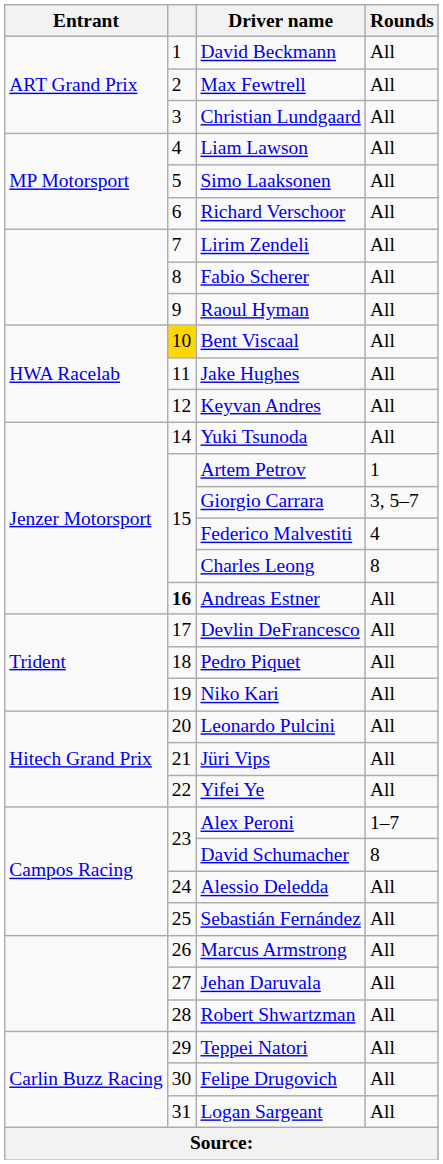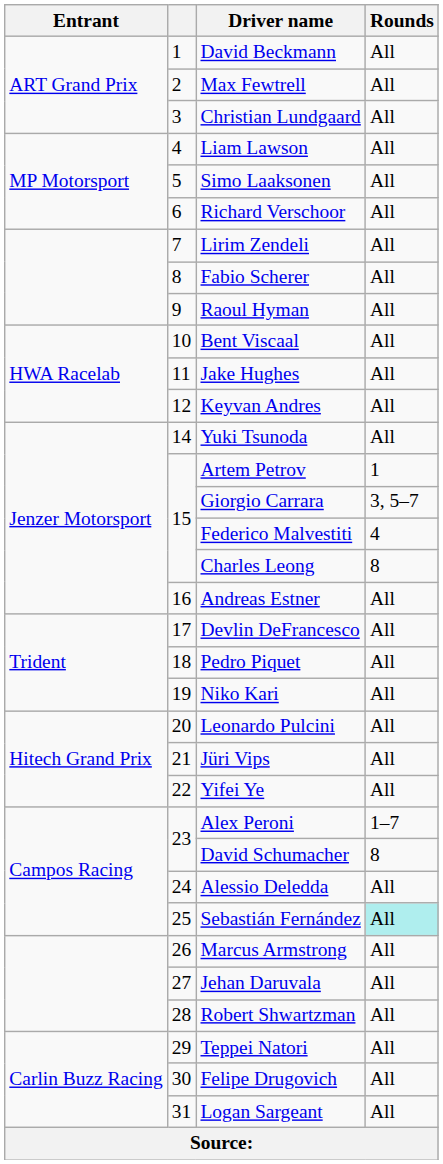(182, 340) gold background -> (182, 340) no background
(182, 597) bold -> (182, 597) normal
(382, 918) no background -> (382, 918) paleturquoise background
